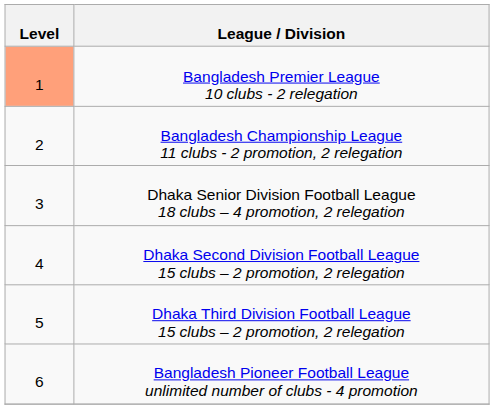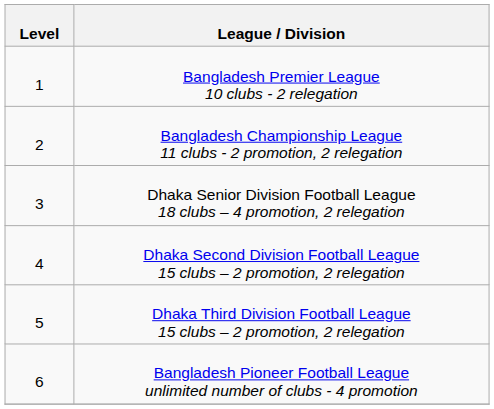(39, 85) lightsalmon background -> (39, 85) no background
